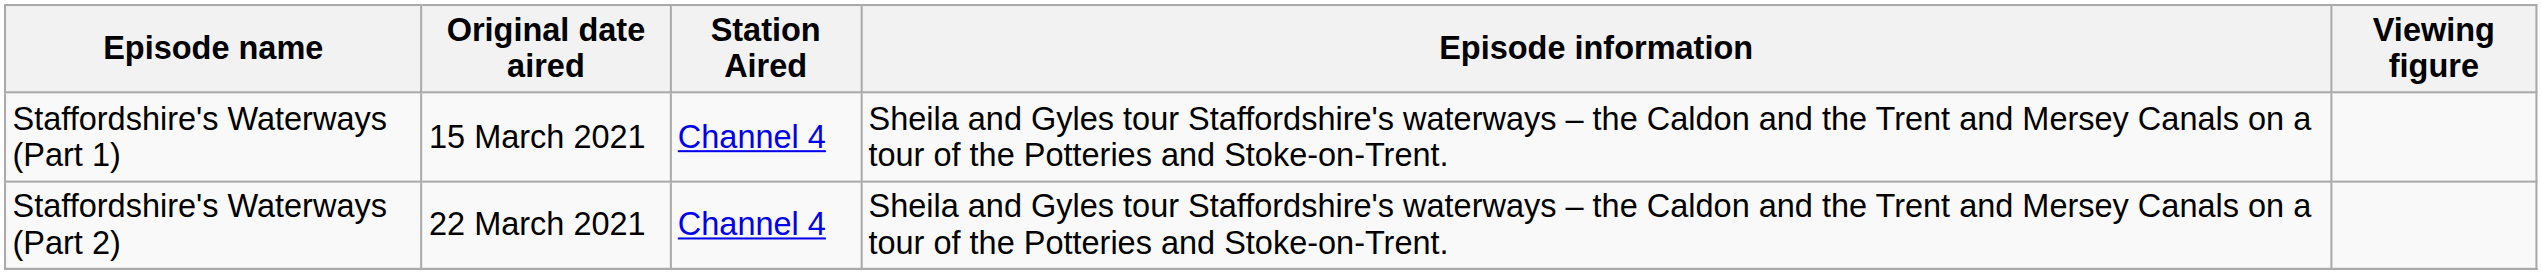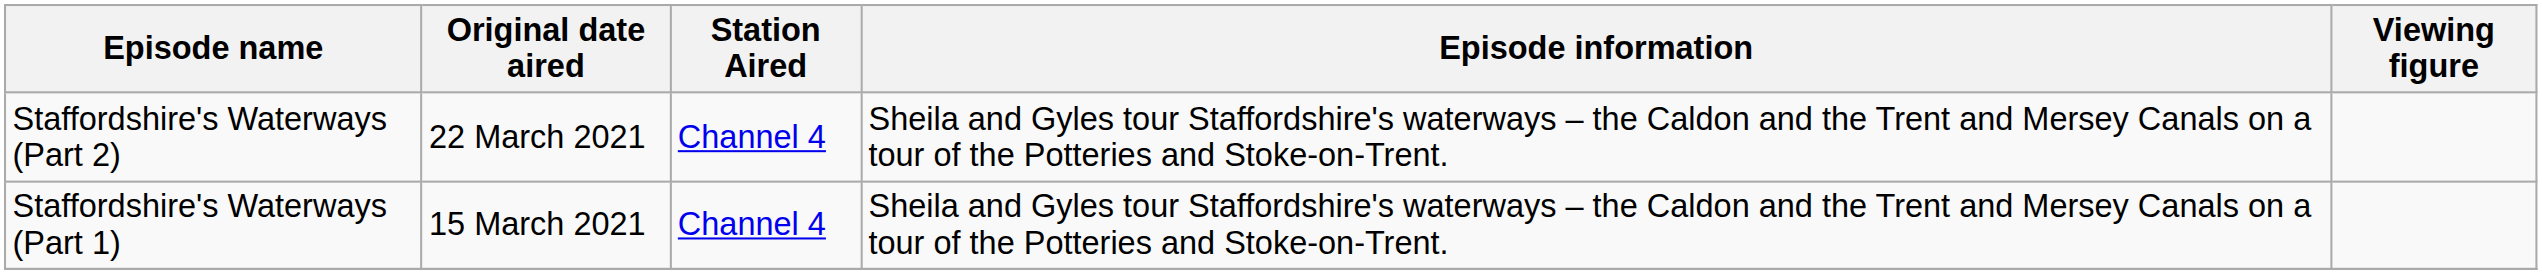rows swapped: (200, 136) <-> (200, 224)
